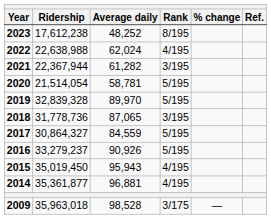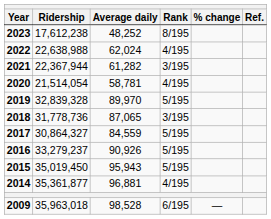(176, 83) 5/195 -> (176, 83) 4/195
(176, 167) 4/195 -> (176, 167) 5/195
(176, 205) 3/175 -> (176, 205) 6/195
